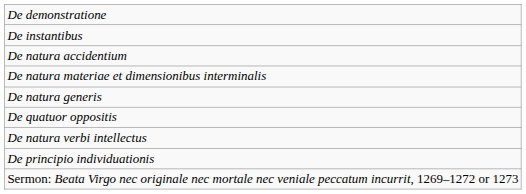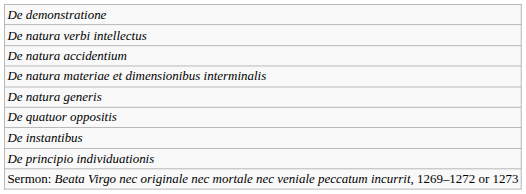(45, 35) De instantibus -> (77, 35) De natura verbi intellectus
(77, 138) De natura verbi intellectus -> (45, 138) De instantibus
